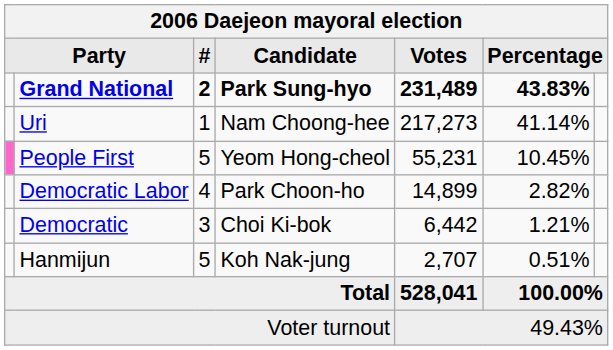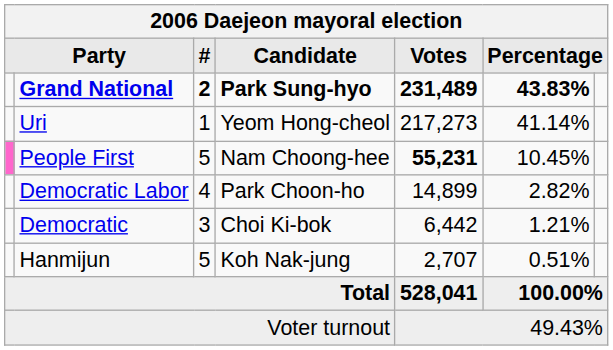(305, 123) Nam Choong-hee -> (305, 123) Yeom Hong-cheol
(305, 157) Yeom Hong-cheol -> (305, 157) Nam Choong-hee
(445, 157) normal -> (445, 157) bold
